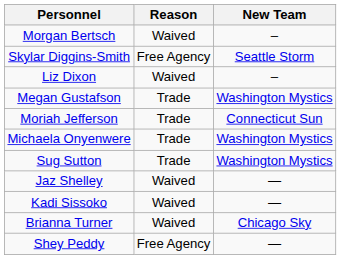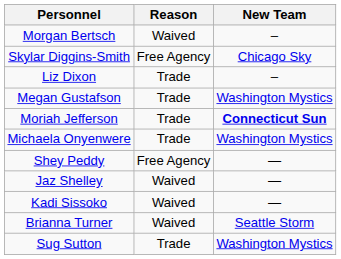(275, 56) Seattle Storm -> (275, 56) Chicago Sky
(174, 77) Waived -> (174, 77) Trade
(275, 118) normal -> (275, 118) bold
rows swapped: (69, 243) <-> (69, 160)
(275, 222) Chicago Sky -> (275, 222) Seattle Storm
